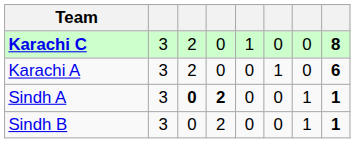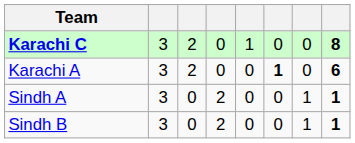(278, 71) normal -> (278, 71) bold
(192, 97) bold -> (192, 97) normal
(221, 97) bold -> (221, 97) normal
